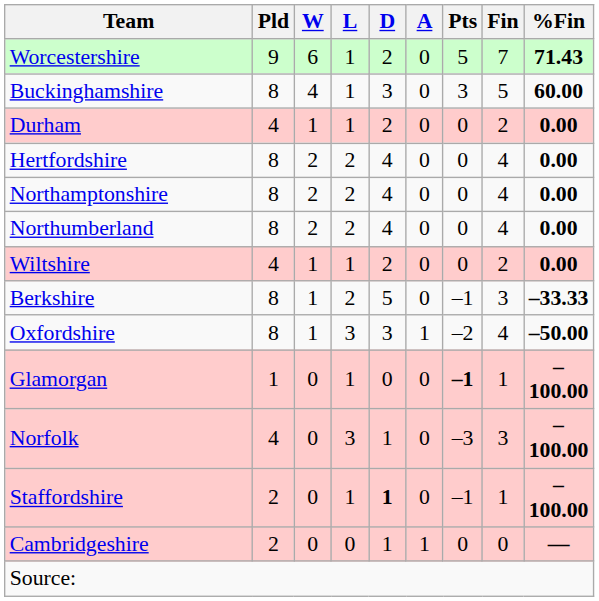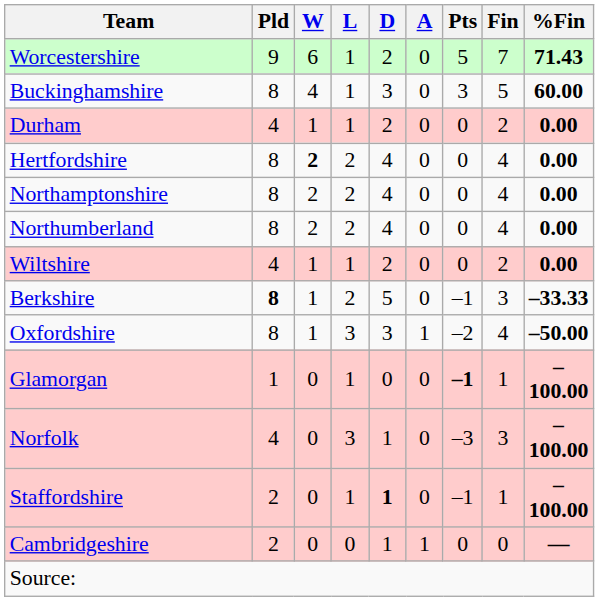(313, 159) normal -> (313, 159) bold
(273, 297) normal -> (273, 297) bold
